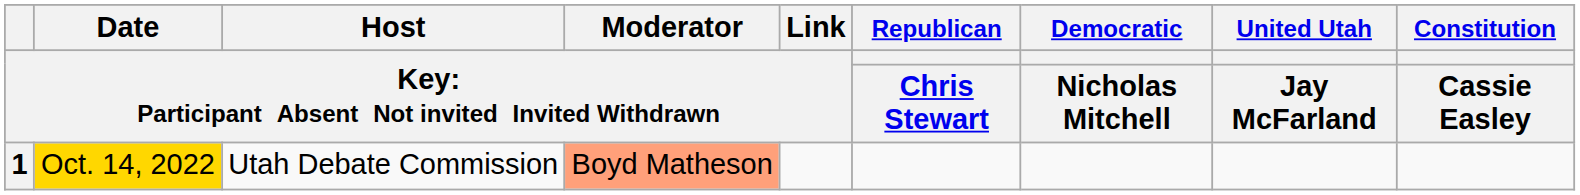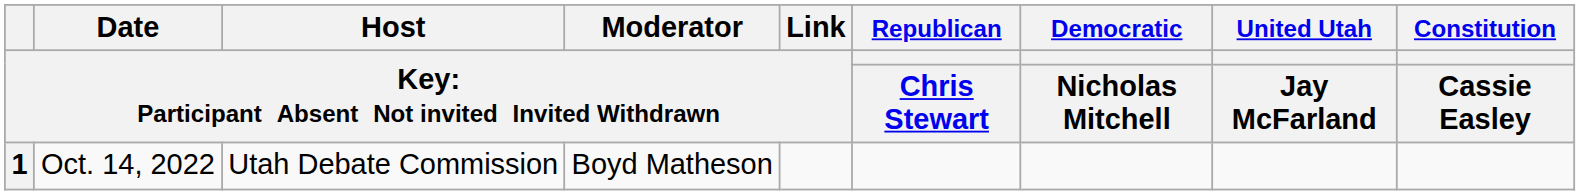(128, 165) gold background -> (128, 165) no background
(672, 165) lightsalmon background -> (672, 165) no background
